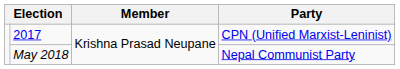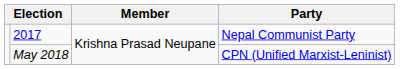(307, 34) CPN (Unified Marxist-Leninist) -> (288, 34) Nepal Communist Party
(288, 54) Nepal Communist Party -> (307, 54) CPN (Unified Marxist-Leninist)
